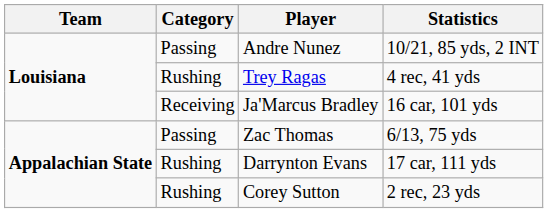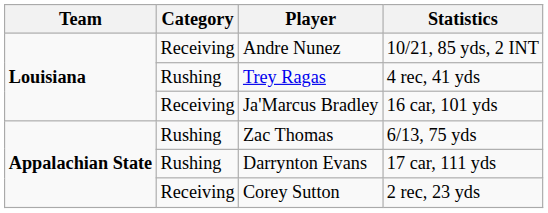(188, 47) Passing -> (198, 47) Receiving
(188, 134) Passing -> (191, 134) Rushing
(191, 192) Rushing -> (198, 192) Receiving
